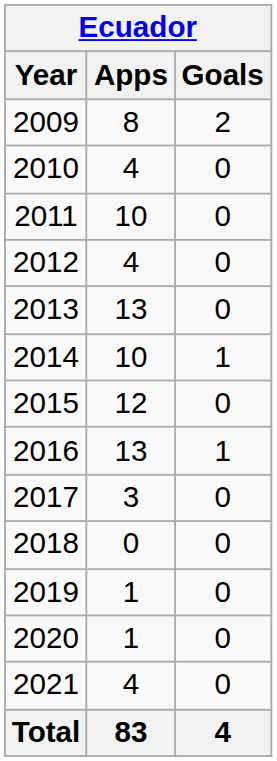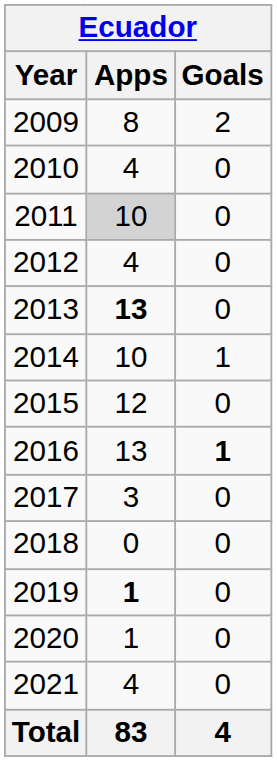(131, 215) no background -> (131, 215) lightgrey background
(131, 309) normal -> (131, 309) bold
(223, 450) normal -> (223, 450) bold
(131, 591) normal -> (131, 591) bold
